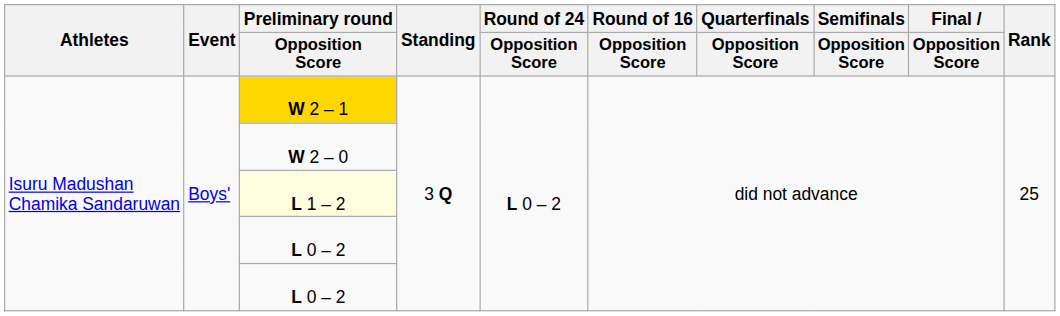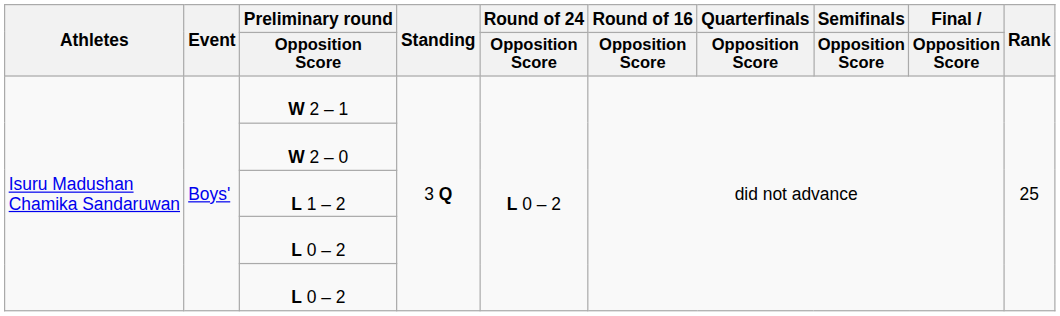(318, 110) gold background -> (318, 110) no background
(318, 204) lightyellow background -> (318, 204) no background
